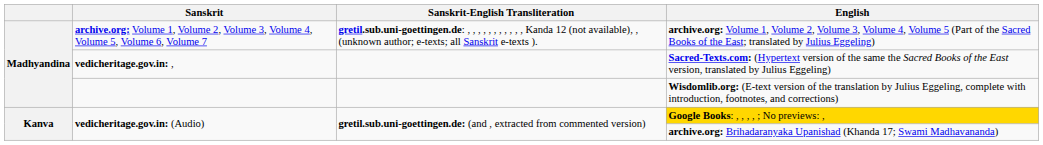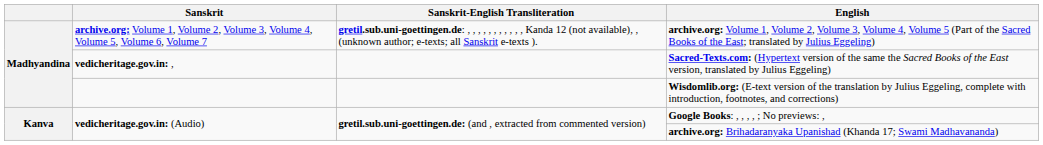(747, 115) gold background -> (747, 115) no background
